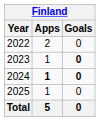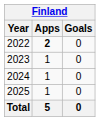(47, 44) normal -> (47, 44) bold
(78, 60) bold -> (78, 60) normal
(47, 76) bold -> (47, 76) normal
(78, 76) bold -> (78, 76) normal
